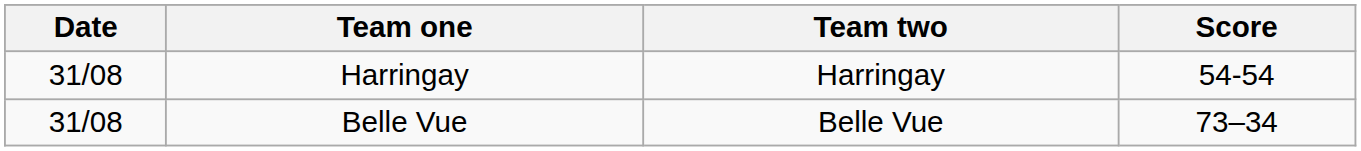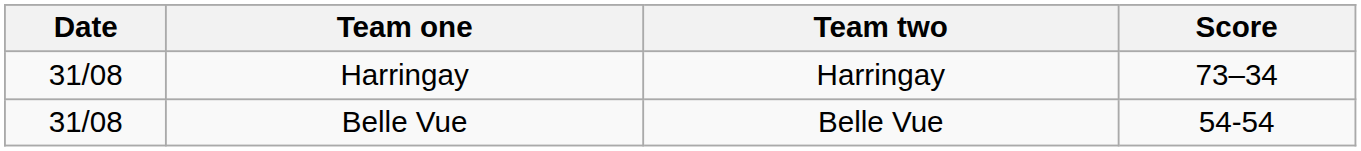(1237, 74) 54-54 -> (1237, 74) 73–34
(1237, 121) 73–34 -> (1237, 121) 54-54
